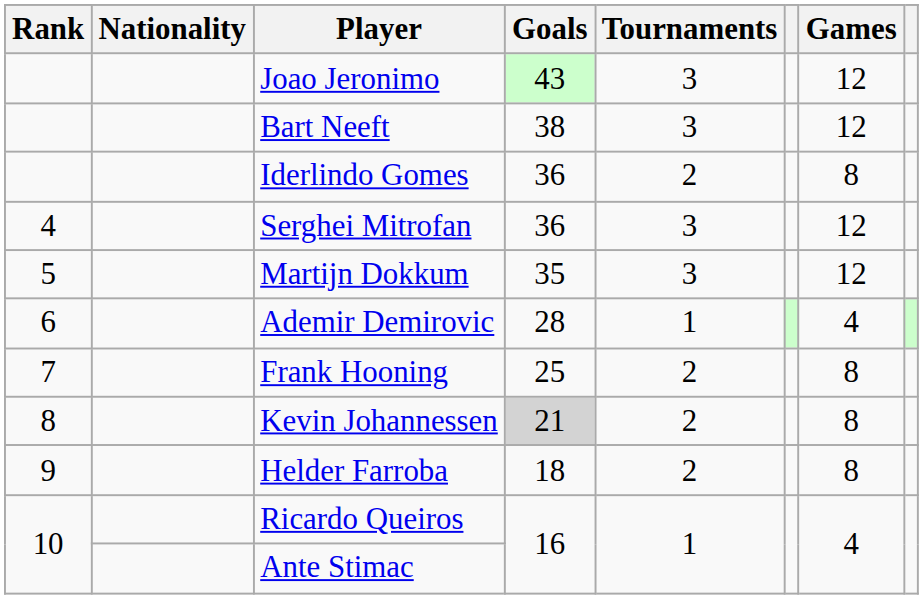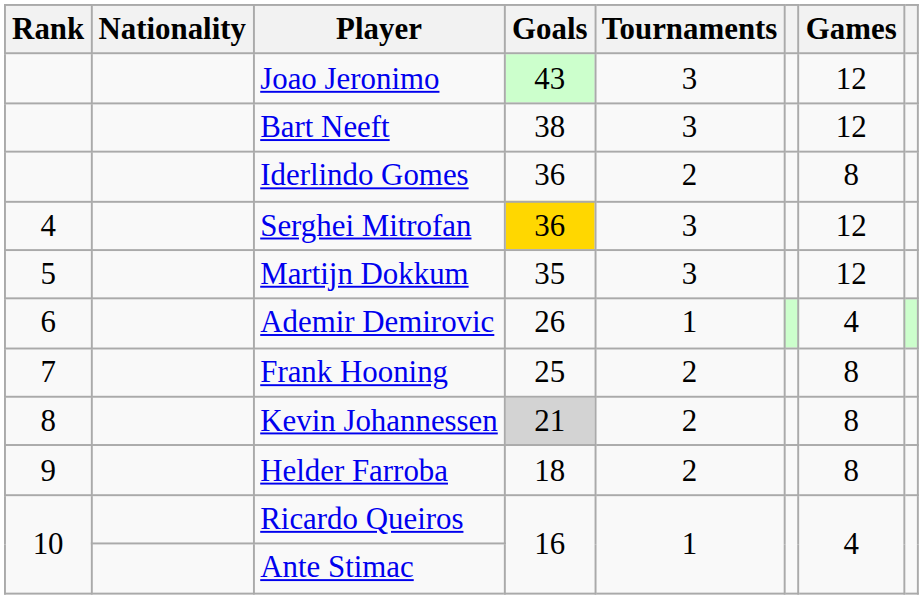(550, 224) no background -> (550, 224) gold background
(550, 322) 28 -> (550, 322) 26
